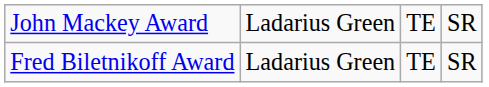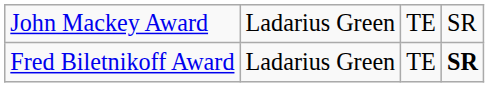(462, 61) normal -> (462, 61) bold
